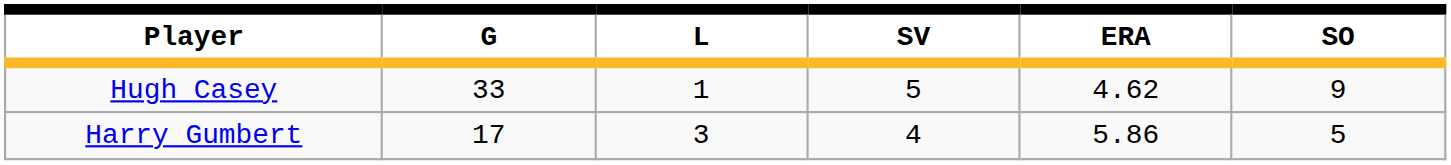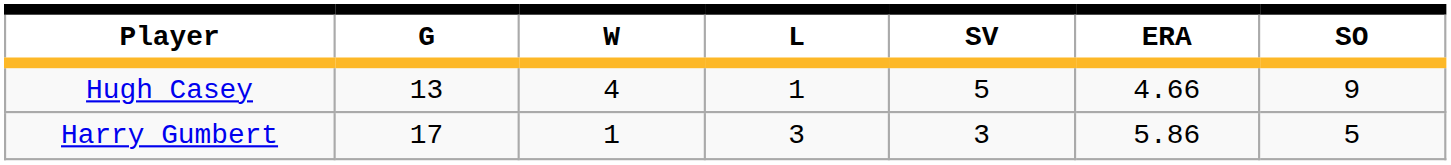+ column: (612, 36)
(489, 90) 33 -> (427, 90) 13
(1126, 90) 4.62 -> (1167, 90) 4.66
(913, 136) 4 -> (982, 136) 3
